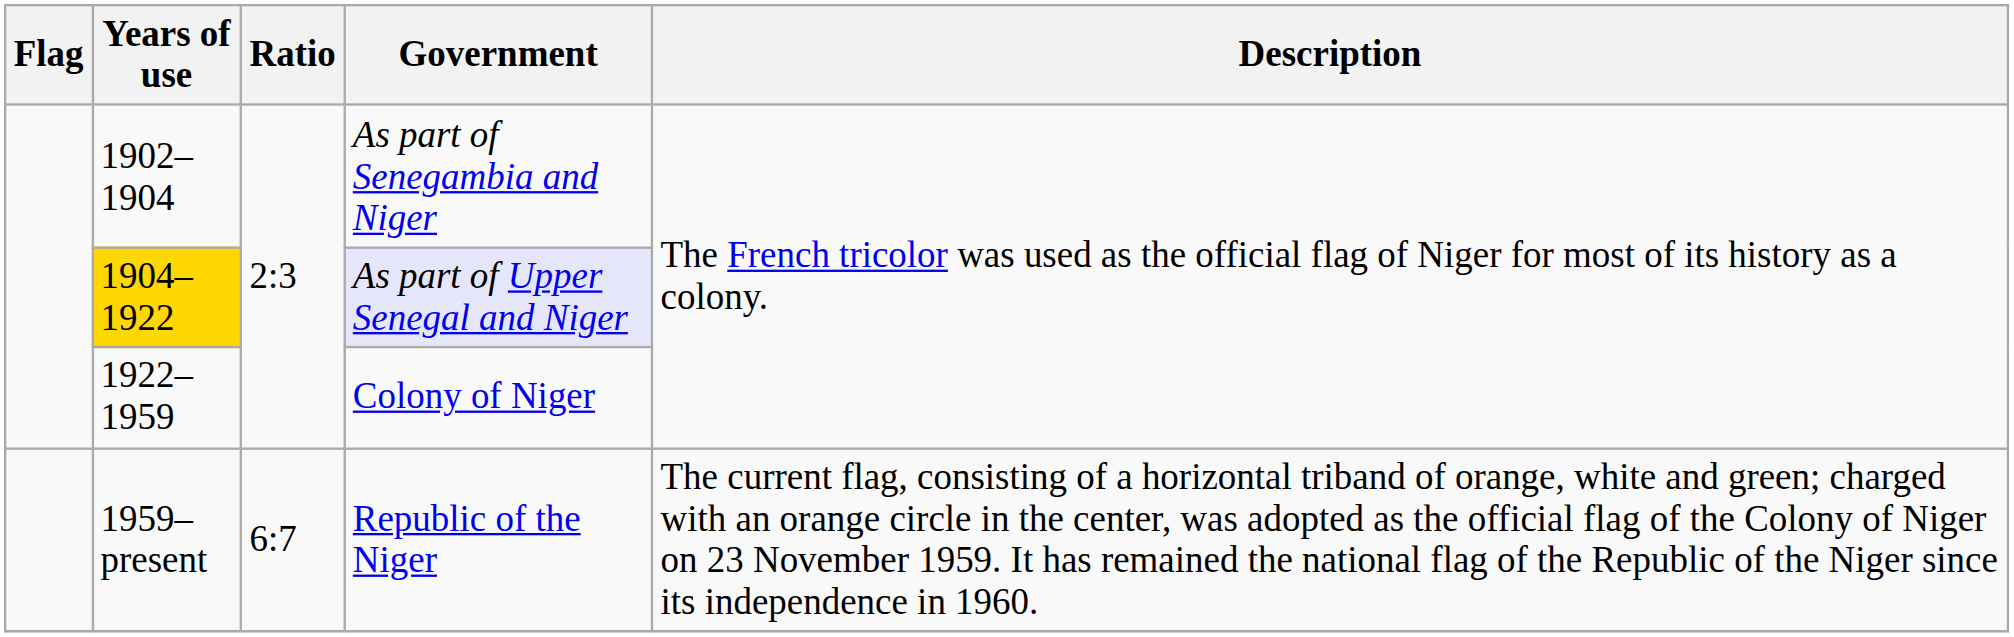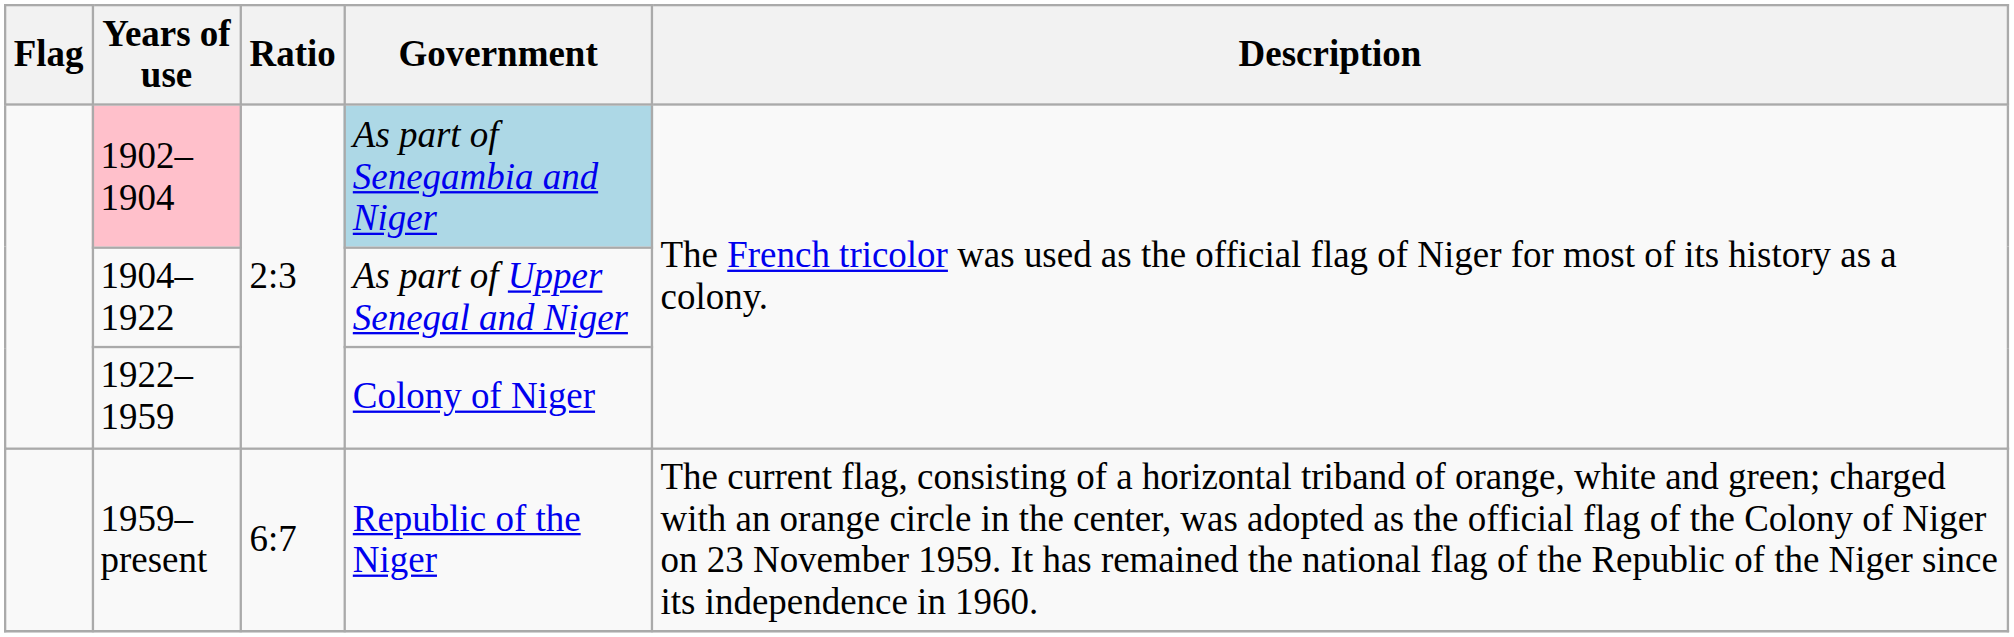(147, 175) no background -> (147, 175) pink background
(475, 175) no background -> (475, 175) lightblue background
(147, 296) gold background -> (147, 296) no background
(490, 296) lavender background -> (490, 296) no background
